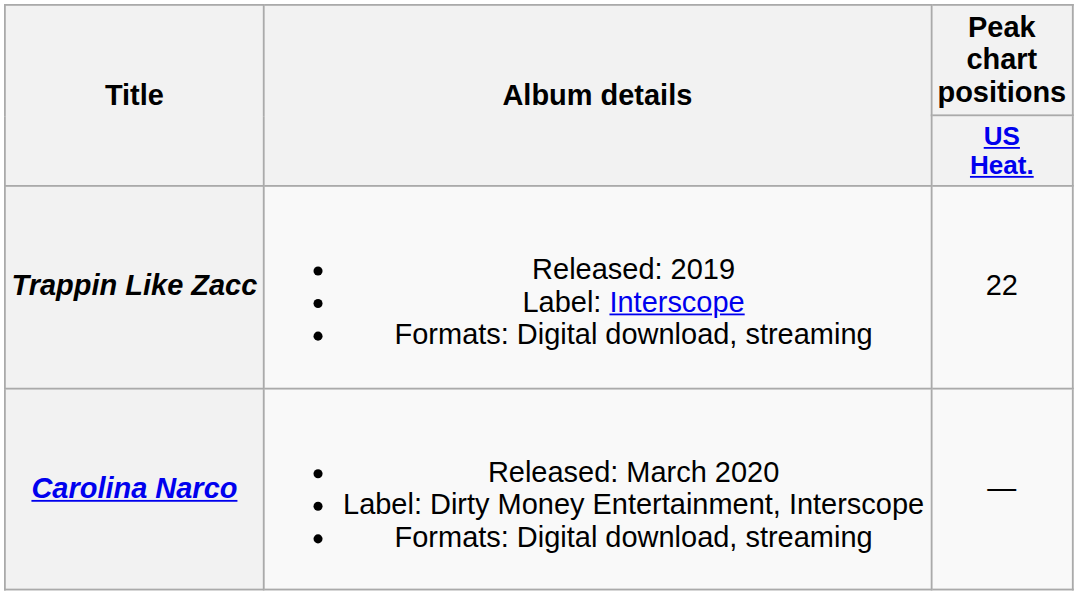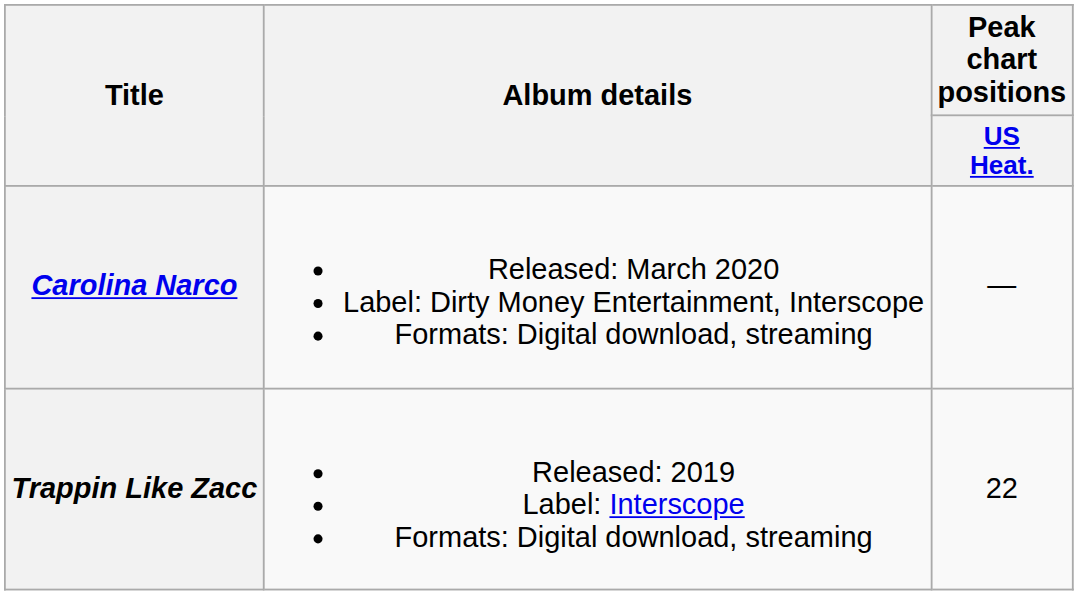rows swapped: (134, 286) <-> (134, 488)
